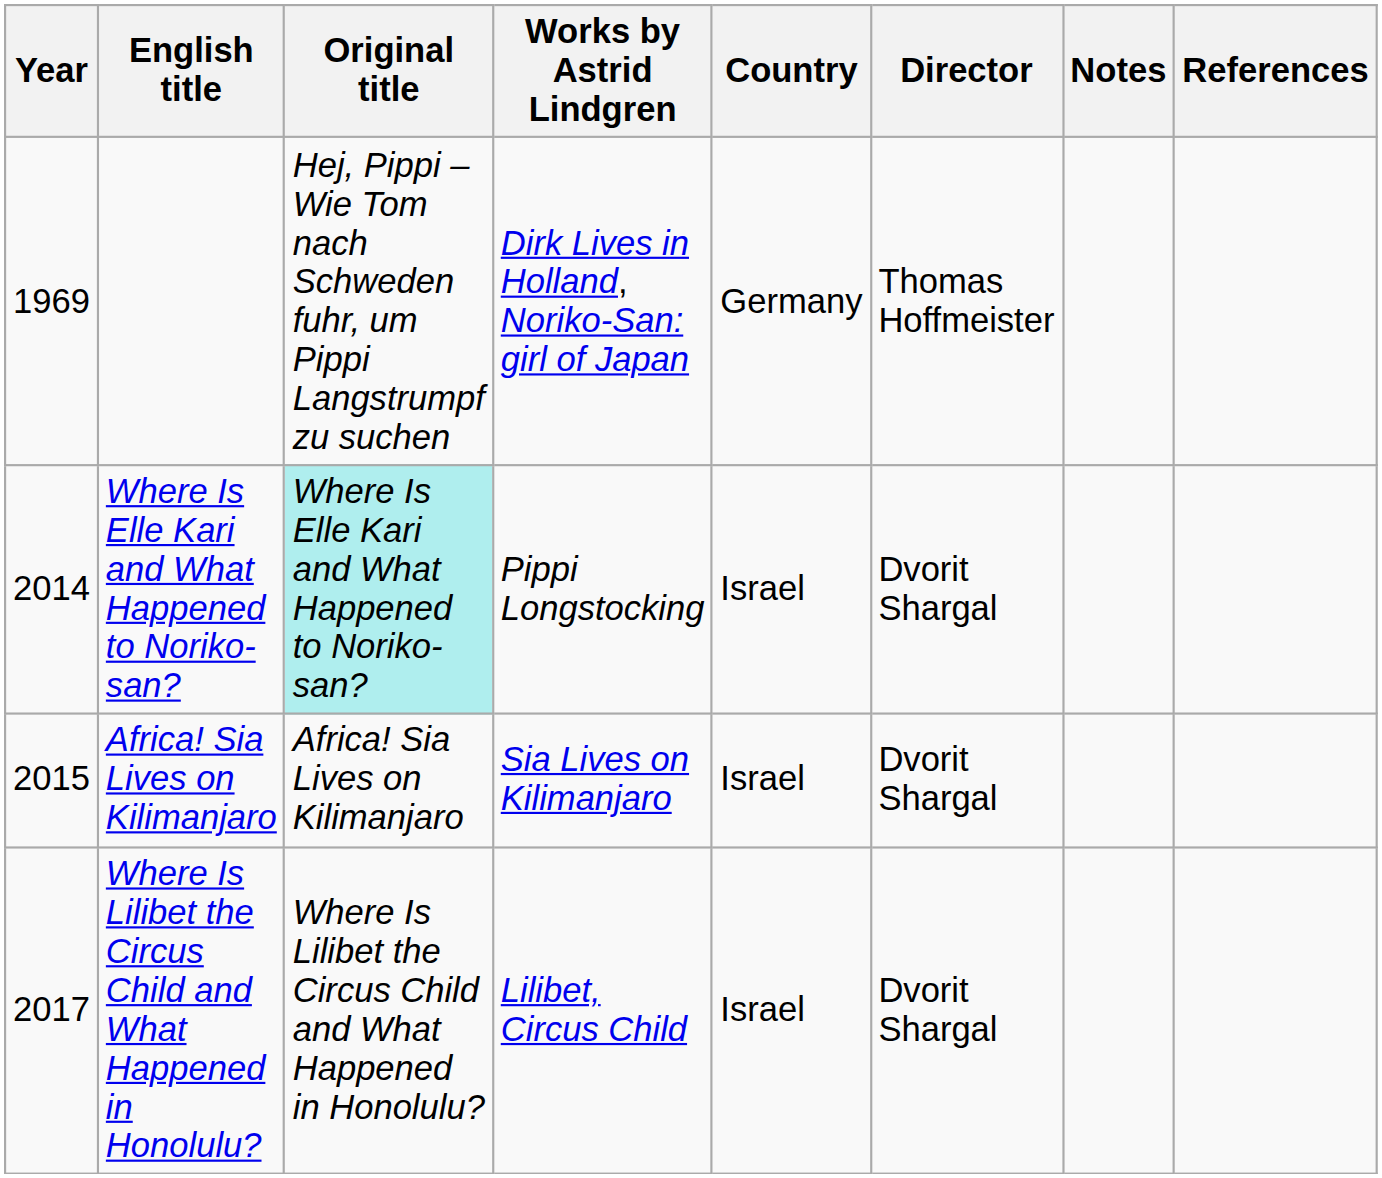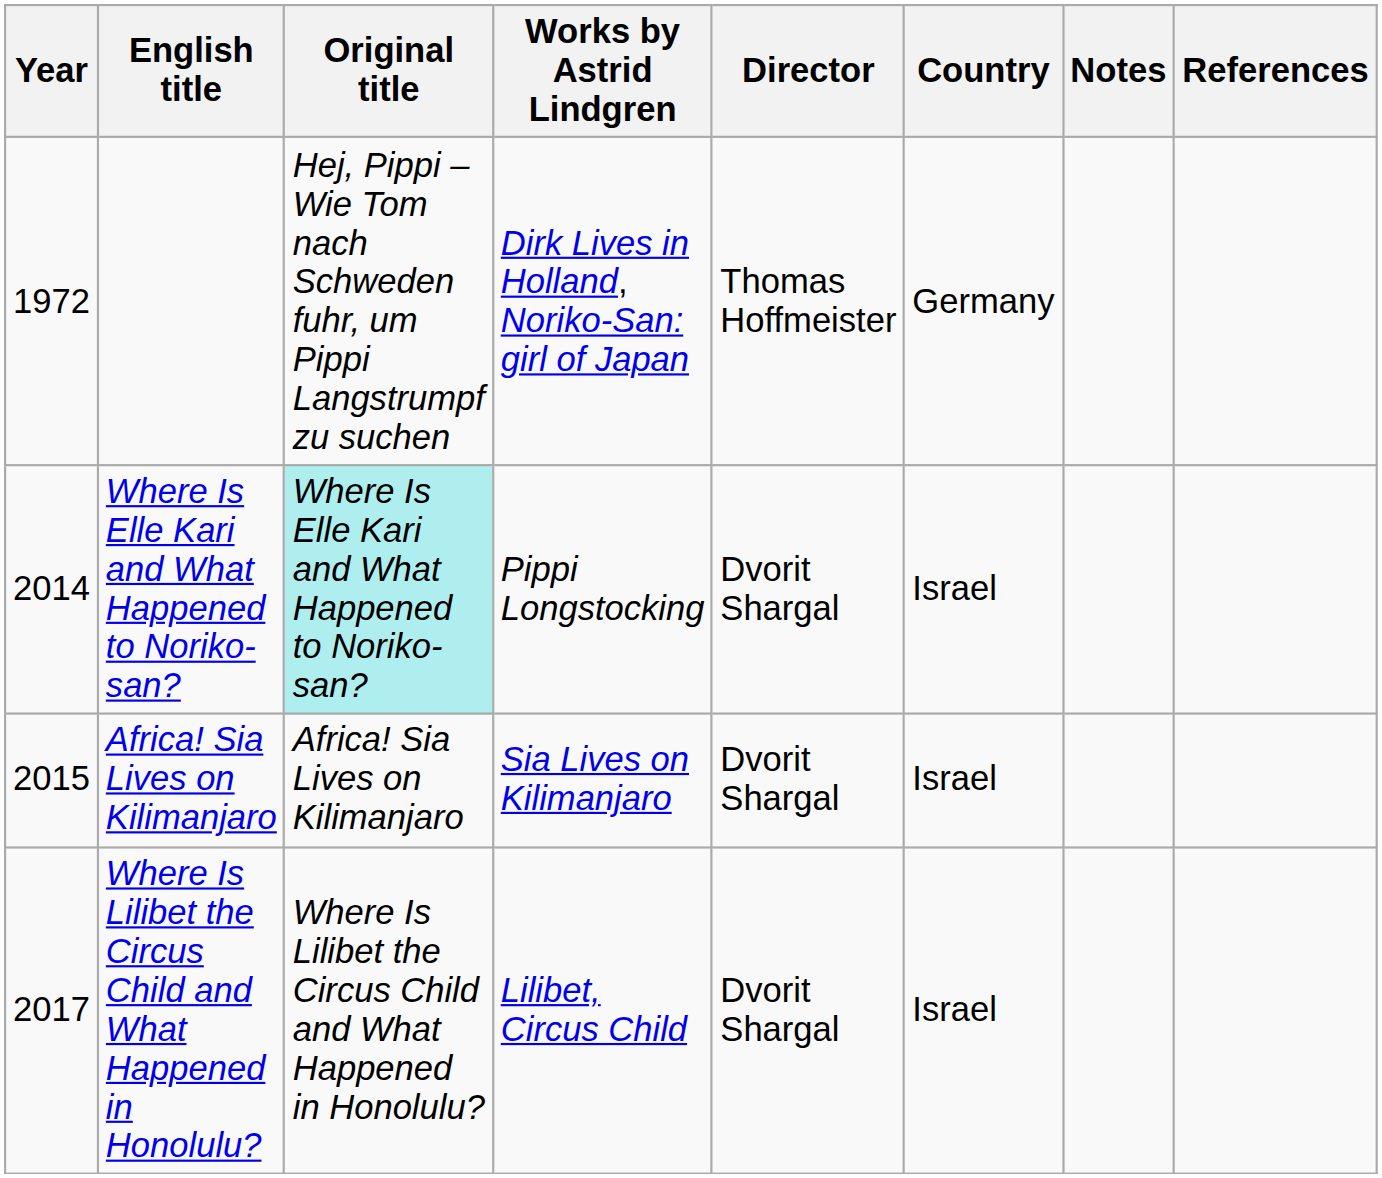columns swapped: (966, 70) <-> (791, 70)
(51, 300) 1969 -> (51, 300) 1972
